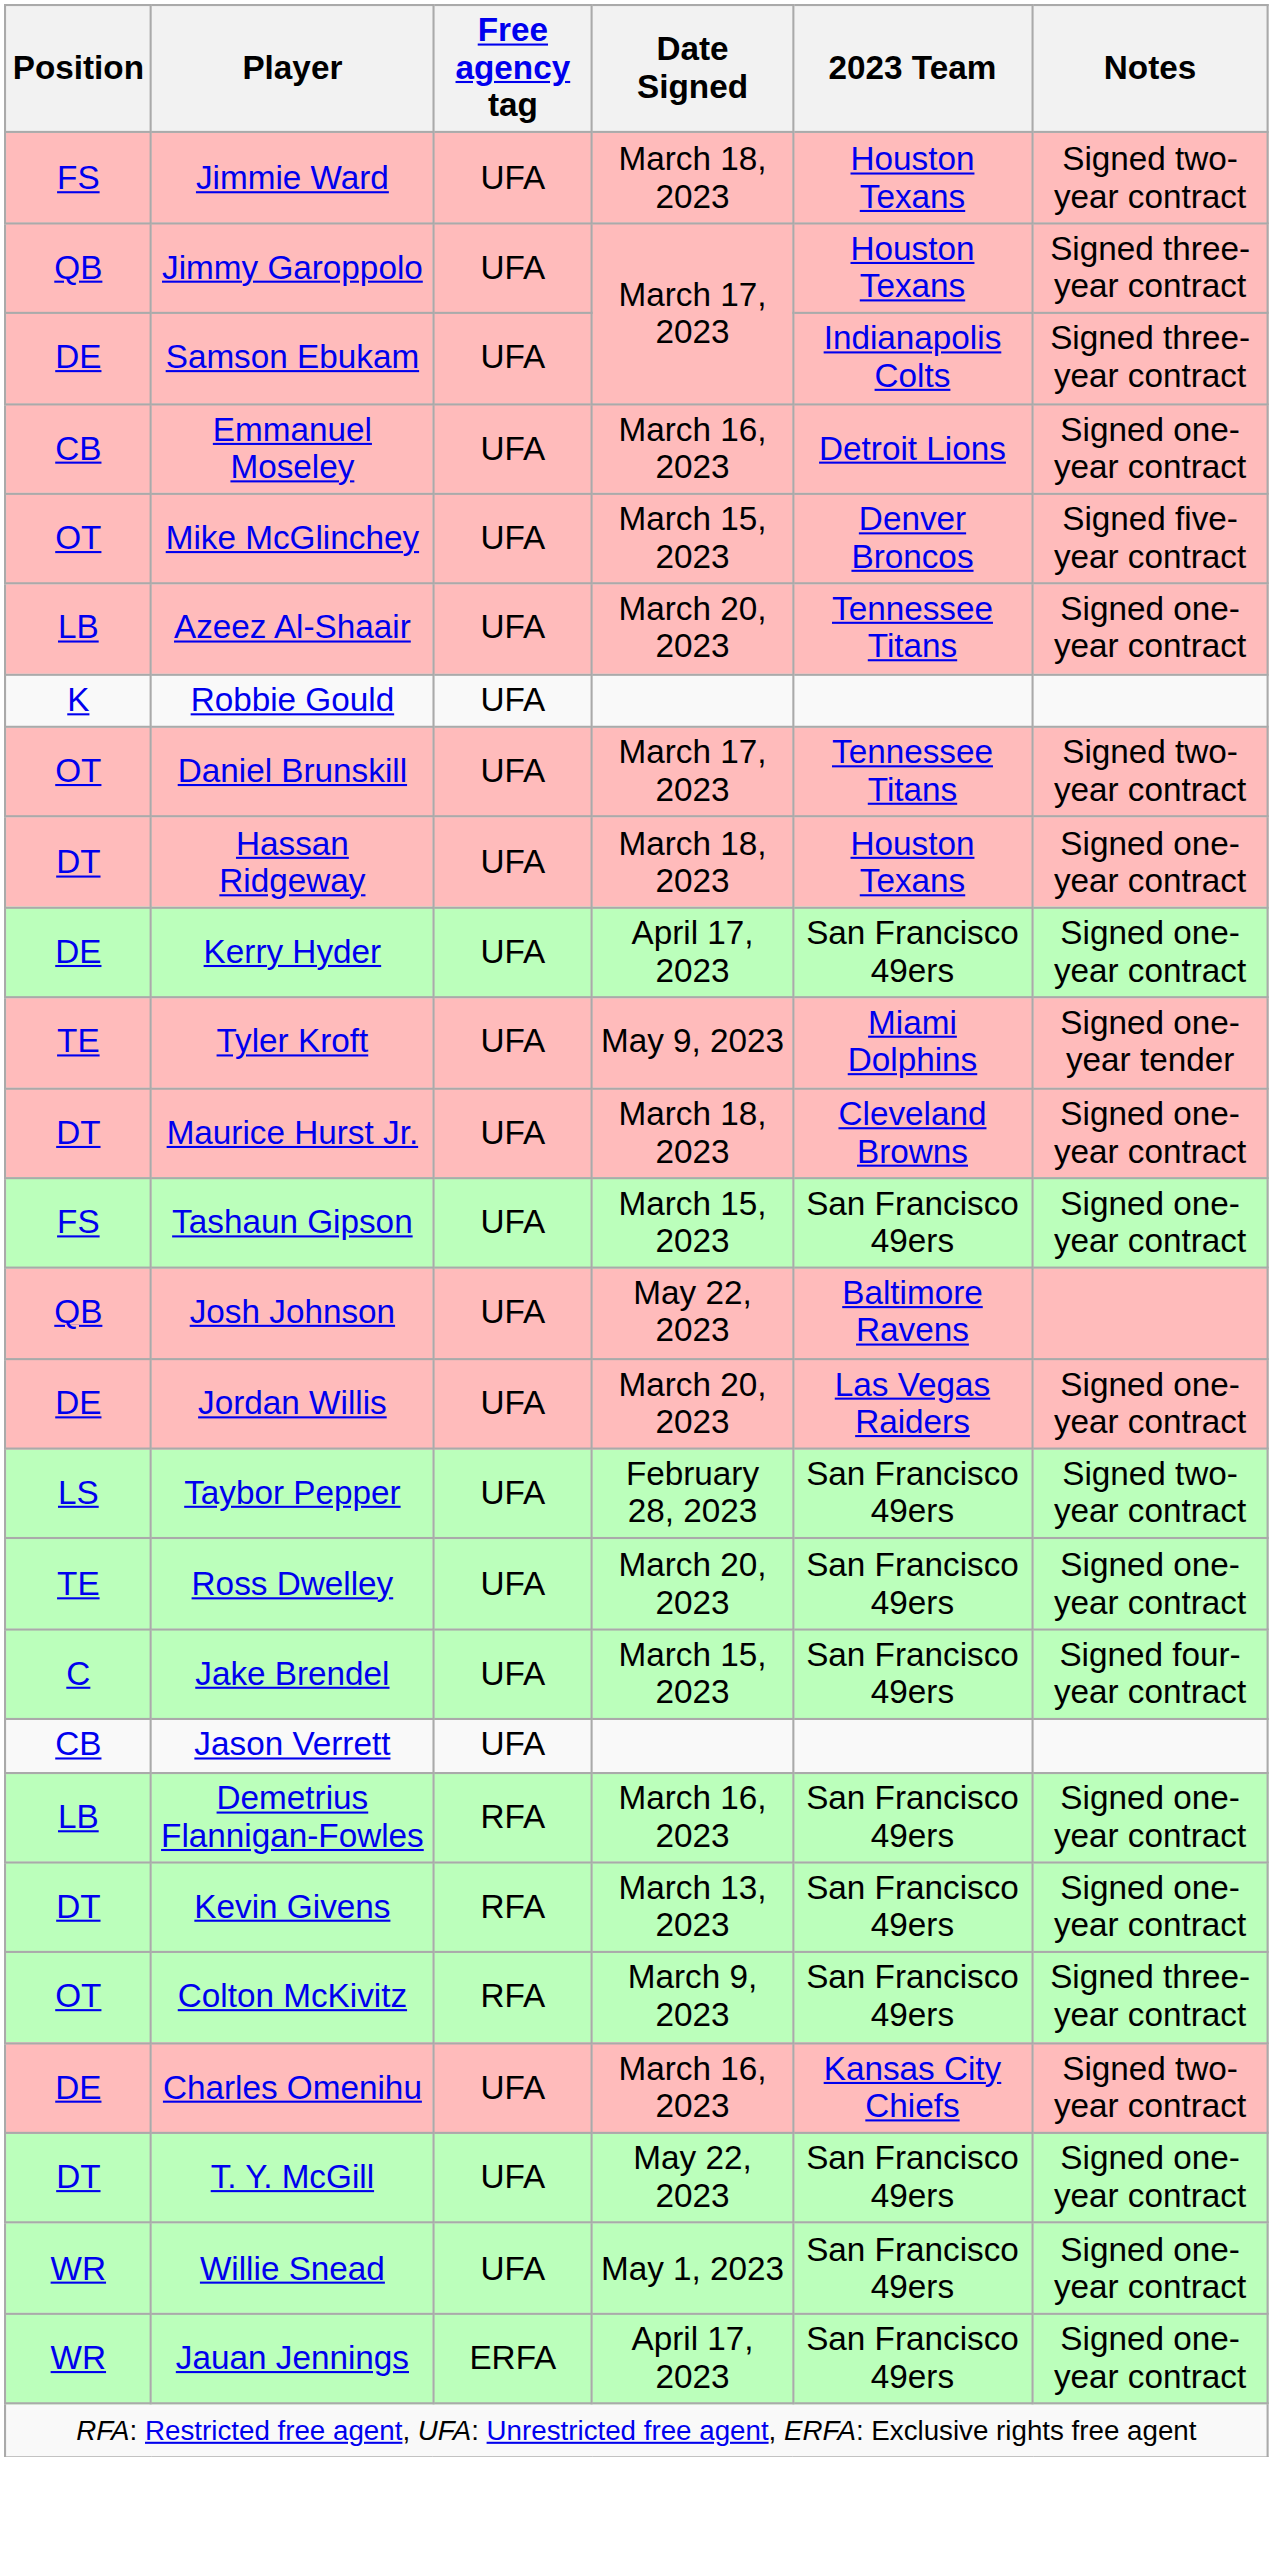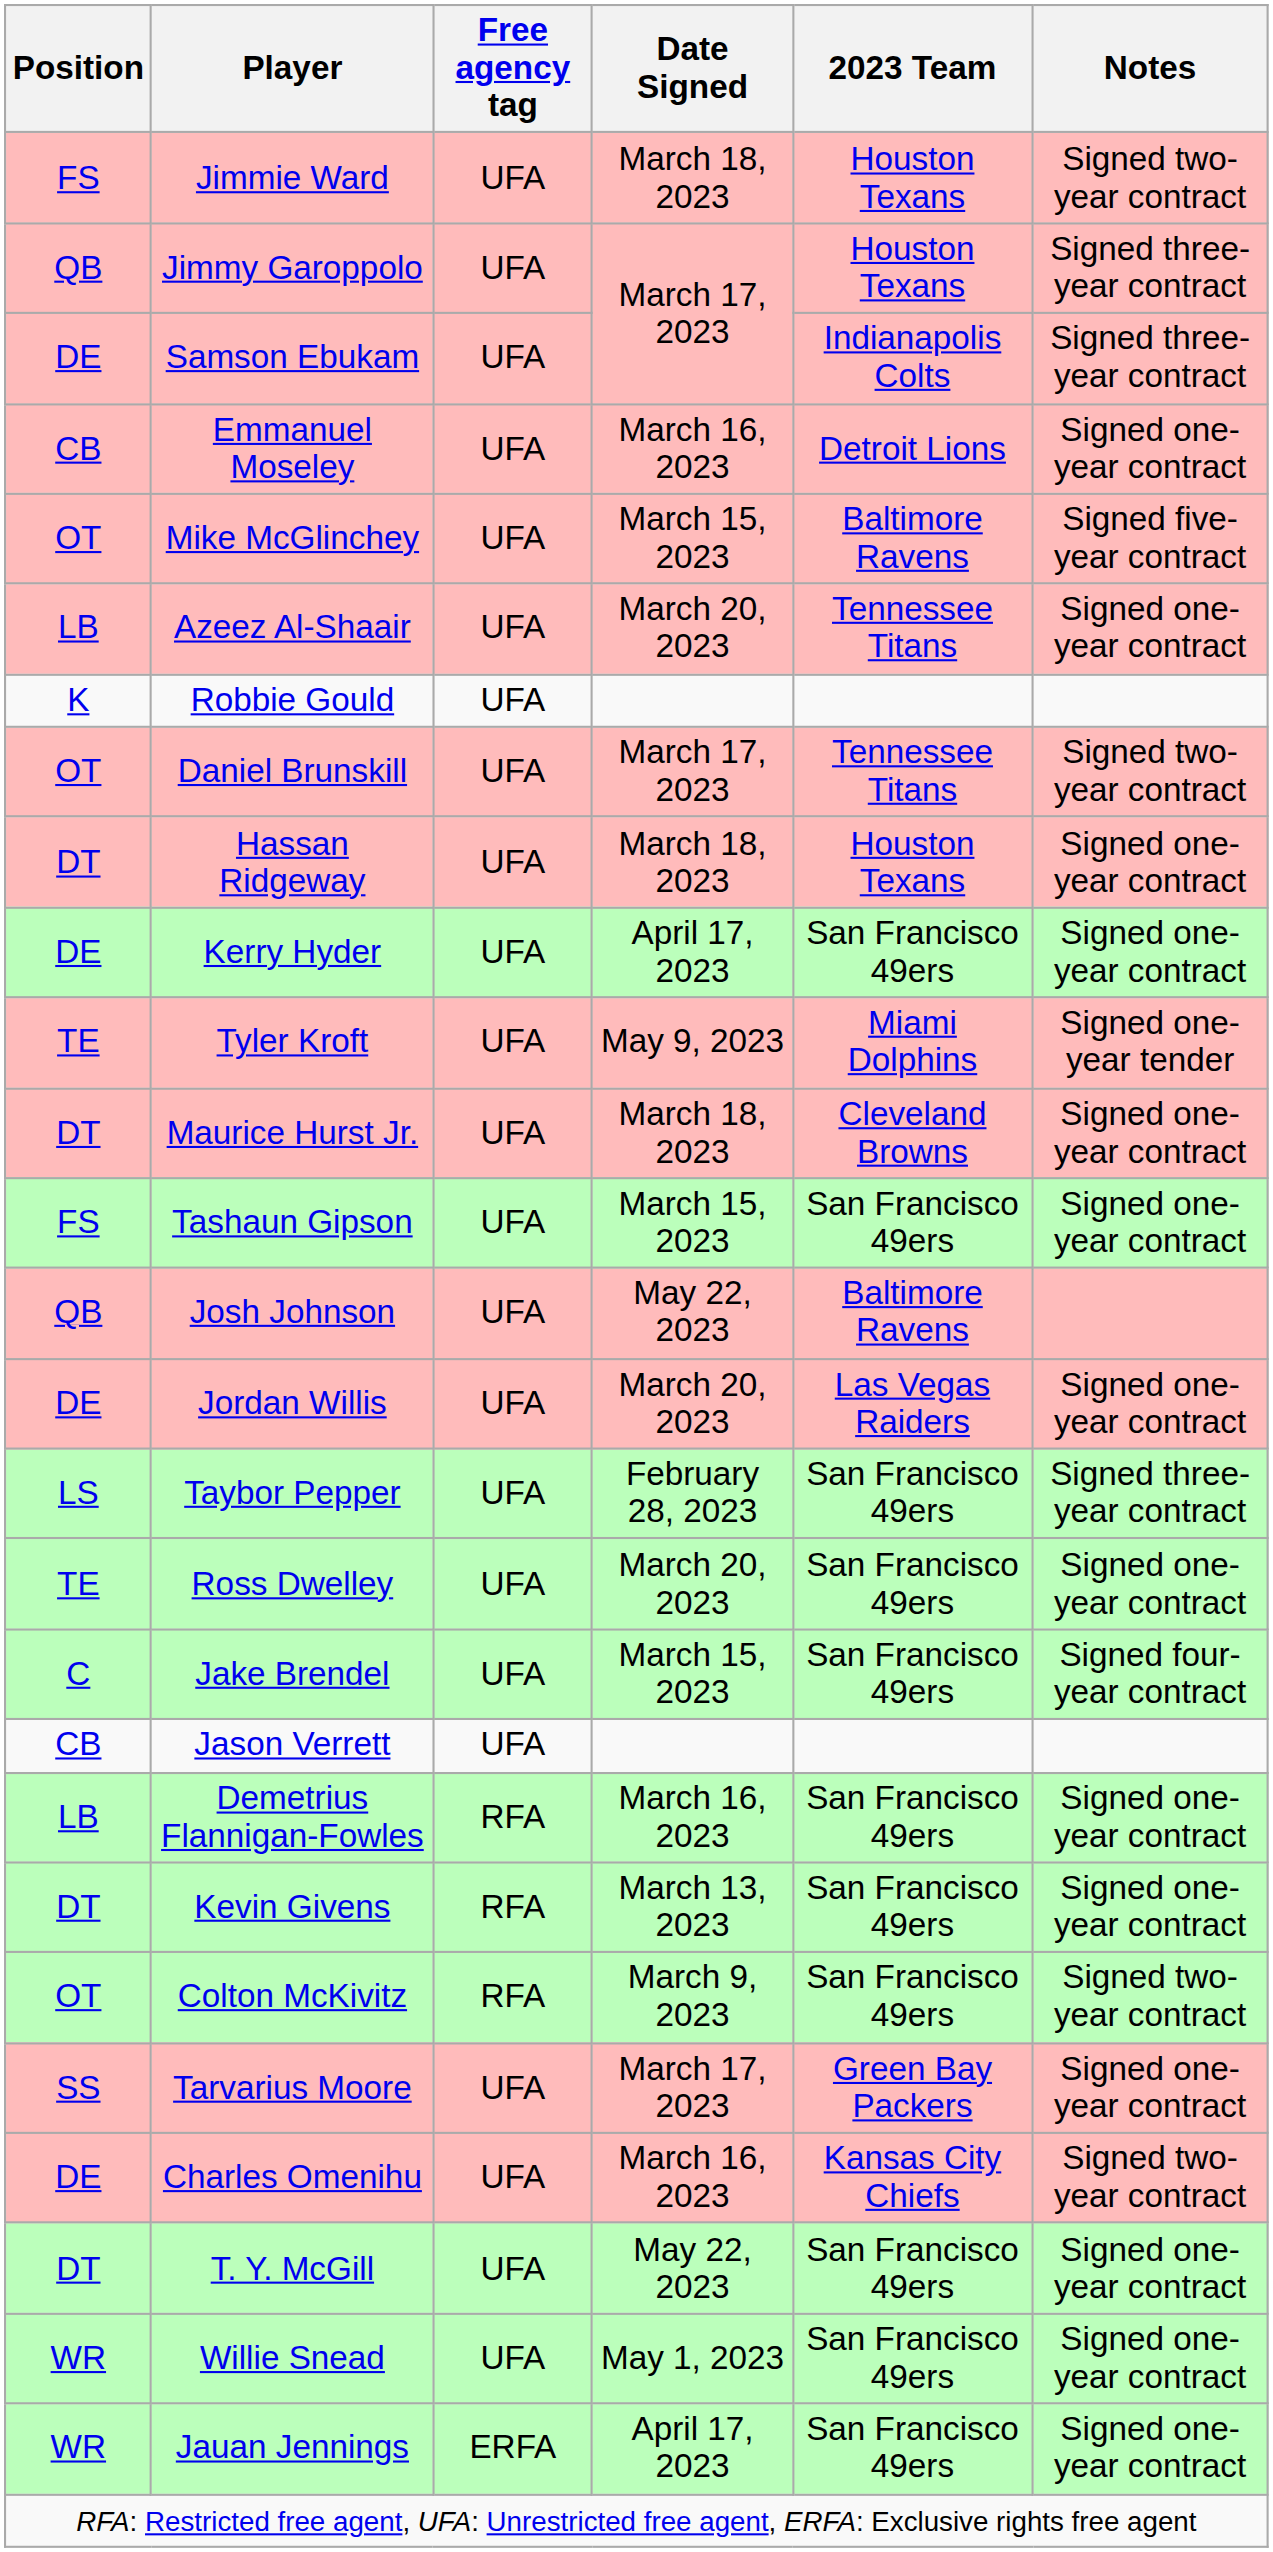(912, 538) Denver Broncos -> (912, 538) Baltimore Ravens
(1150, 1493) Signed two-year contract -> (1150, 1493) Signed three-year contract
(1150, 1997) Signed three-year contract -> (1150, 1997) Signed two-year contract
+ row: (292, 2087)
